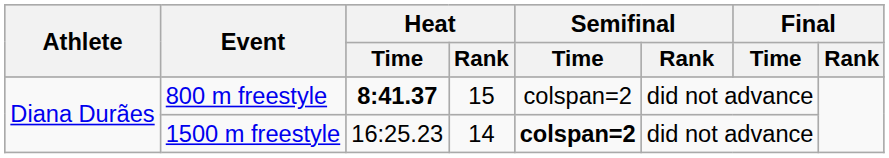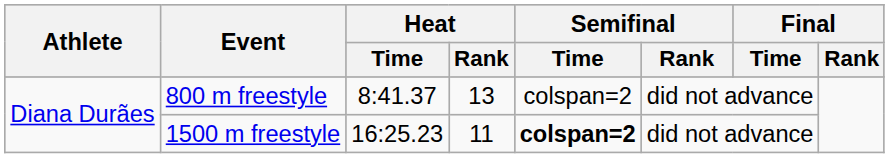(397, 96) bold -> (397, 96) normal
(481, 96) 15 -> (481, 96) 13
(481, 134) 14 -> (481, 134) 11
